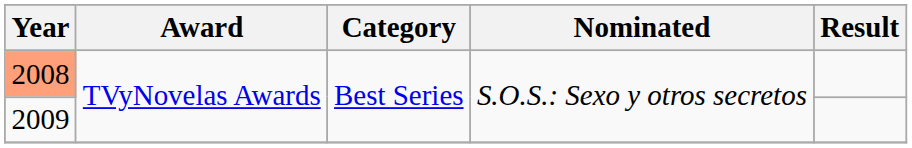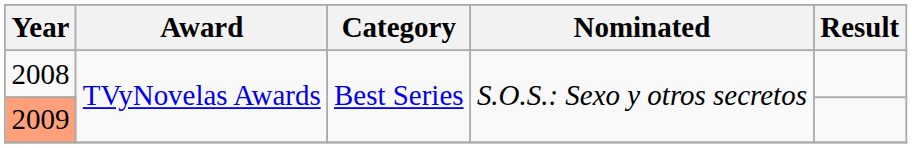(41, 73) lightsalmon background -> (41, 73) no background
(41, 119) no background -> (41, 119) lightsalmon background
